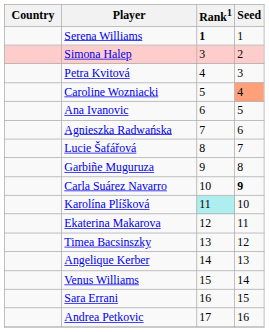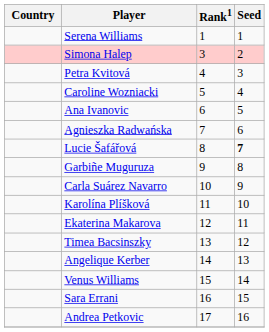(202, 35) bold -> (202, 35) normal
(240, 92) lightsalmon background -> (240, 92) no background
(240, 148) normal -> (240, 148) bold
(240, 186) bold -> (240, 186) normal
(205, 204) paleturquoise background -> (205, 204) no background
